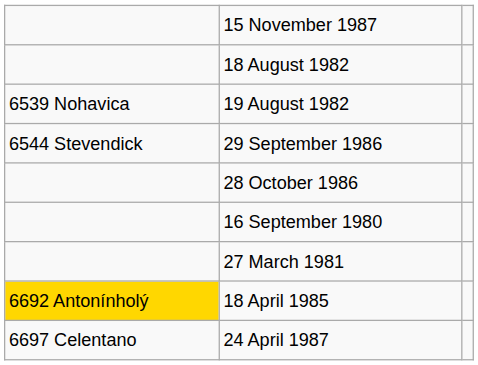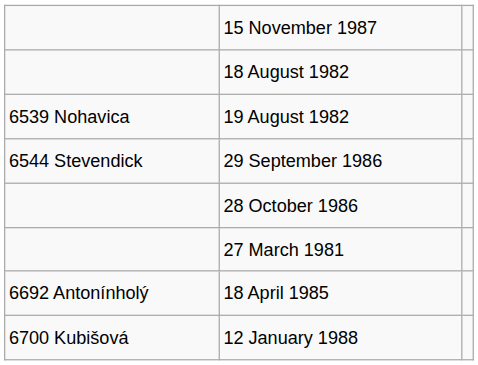- row: (303, 222)
(79, 301) gold background -> (79, 294) no background
- row: (276, 340)
+ row: (291, 338)
